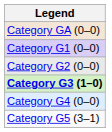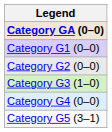(54, 30) normal -> (55, 30) bold
(55, 83) bold -> (53, 83) normal
